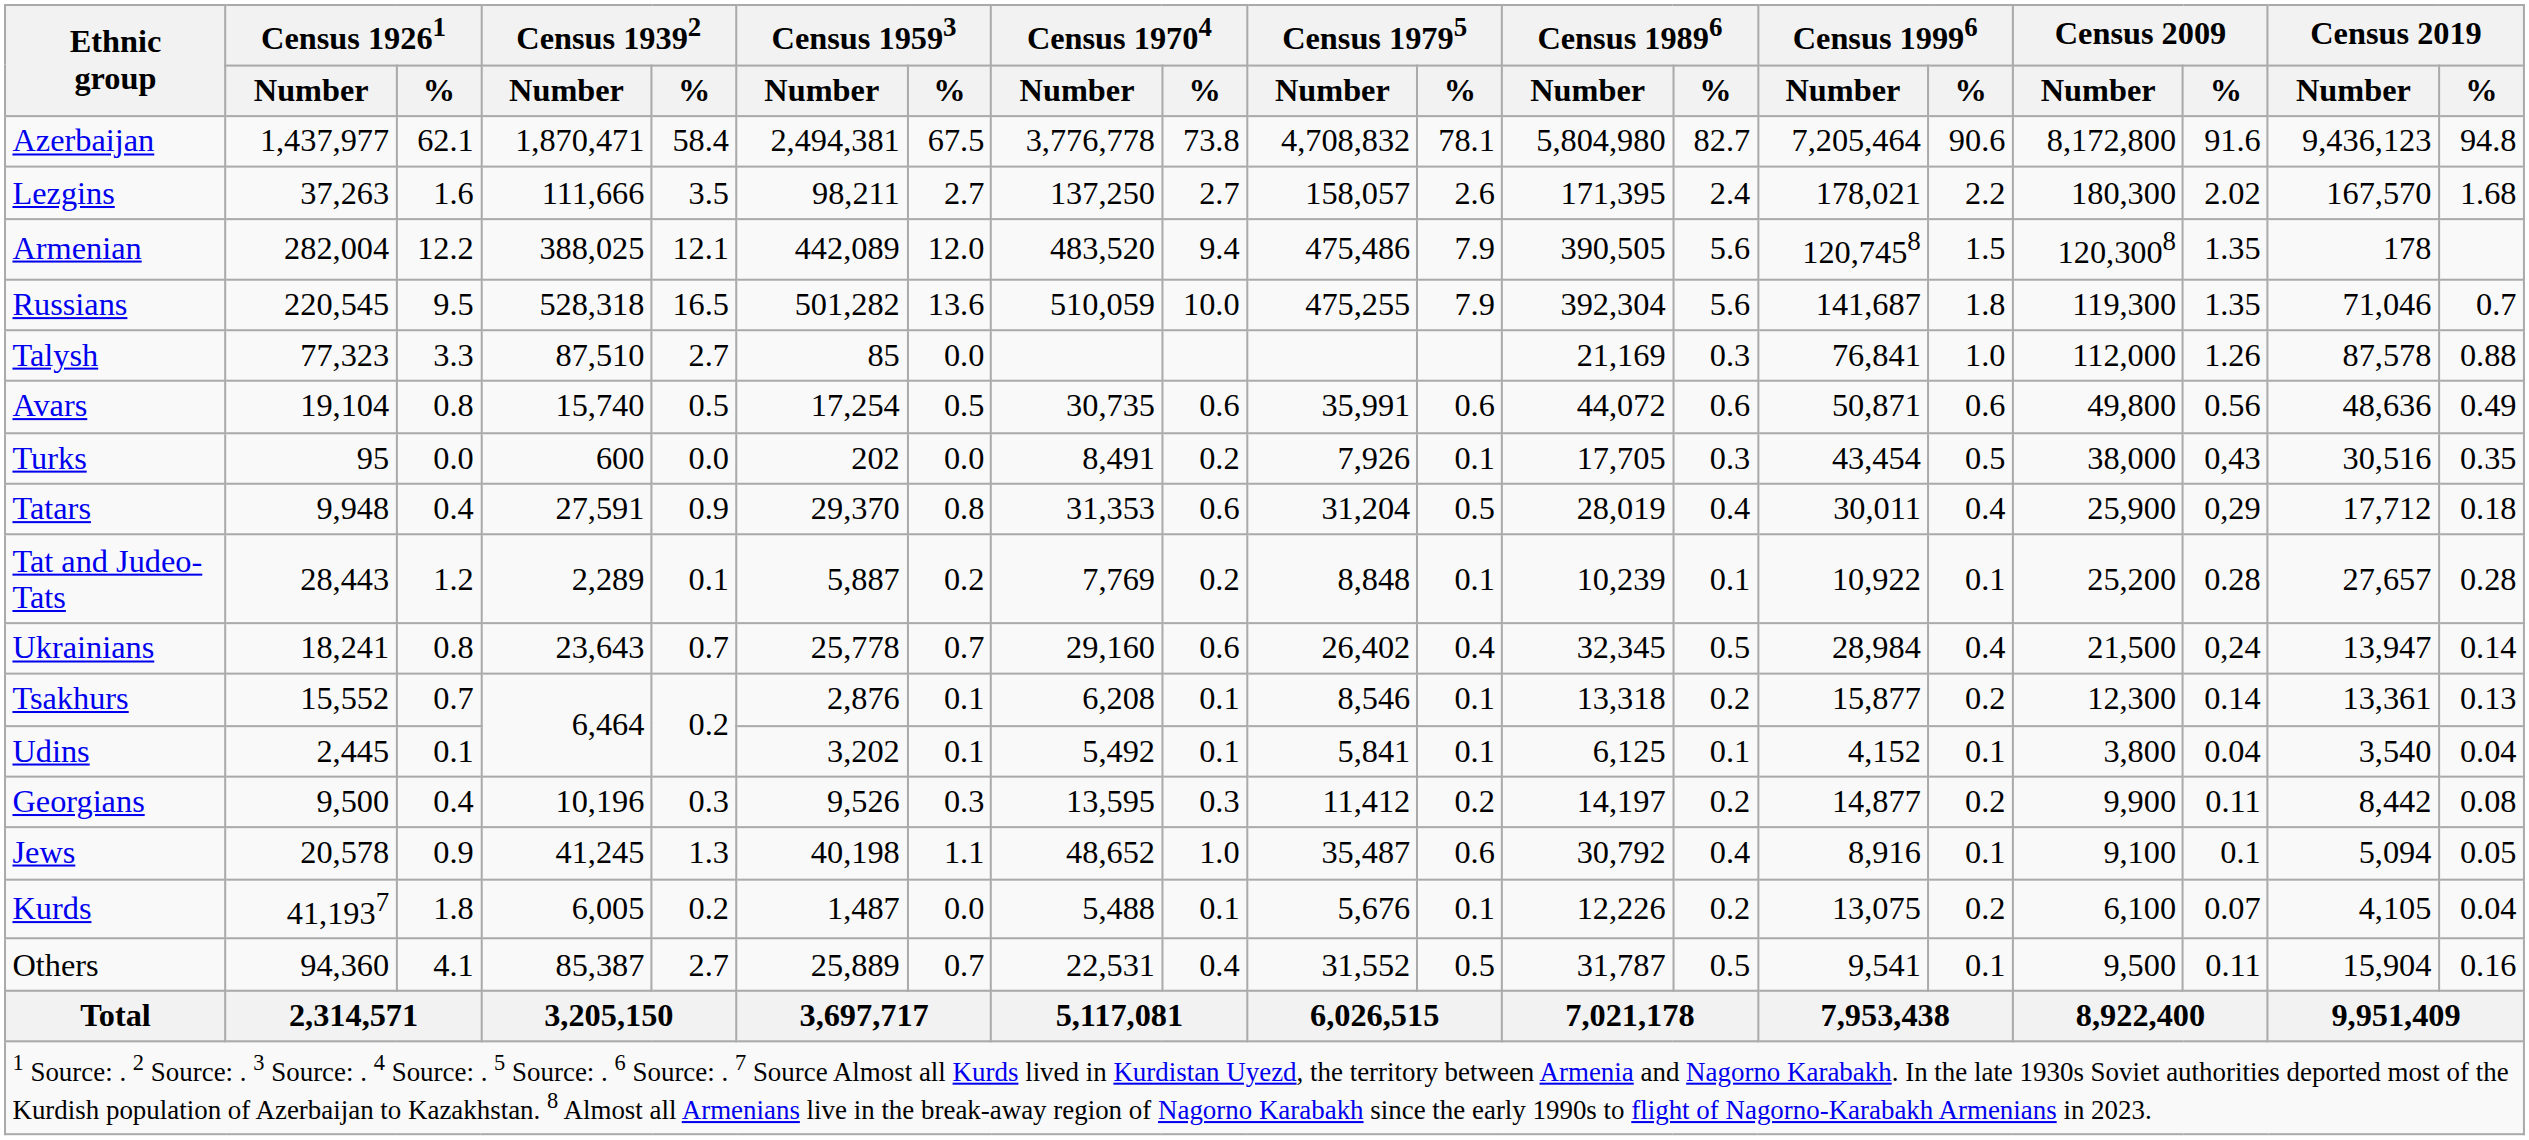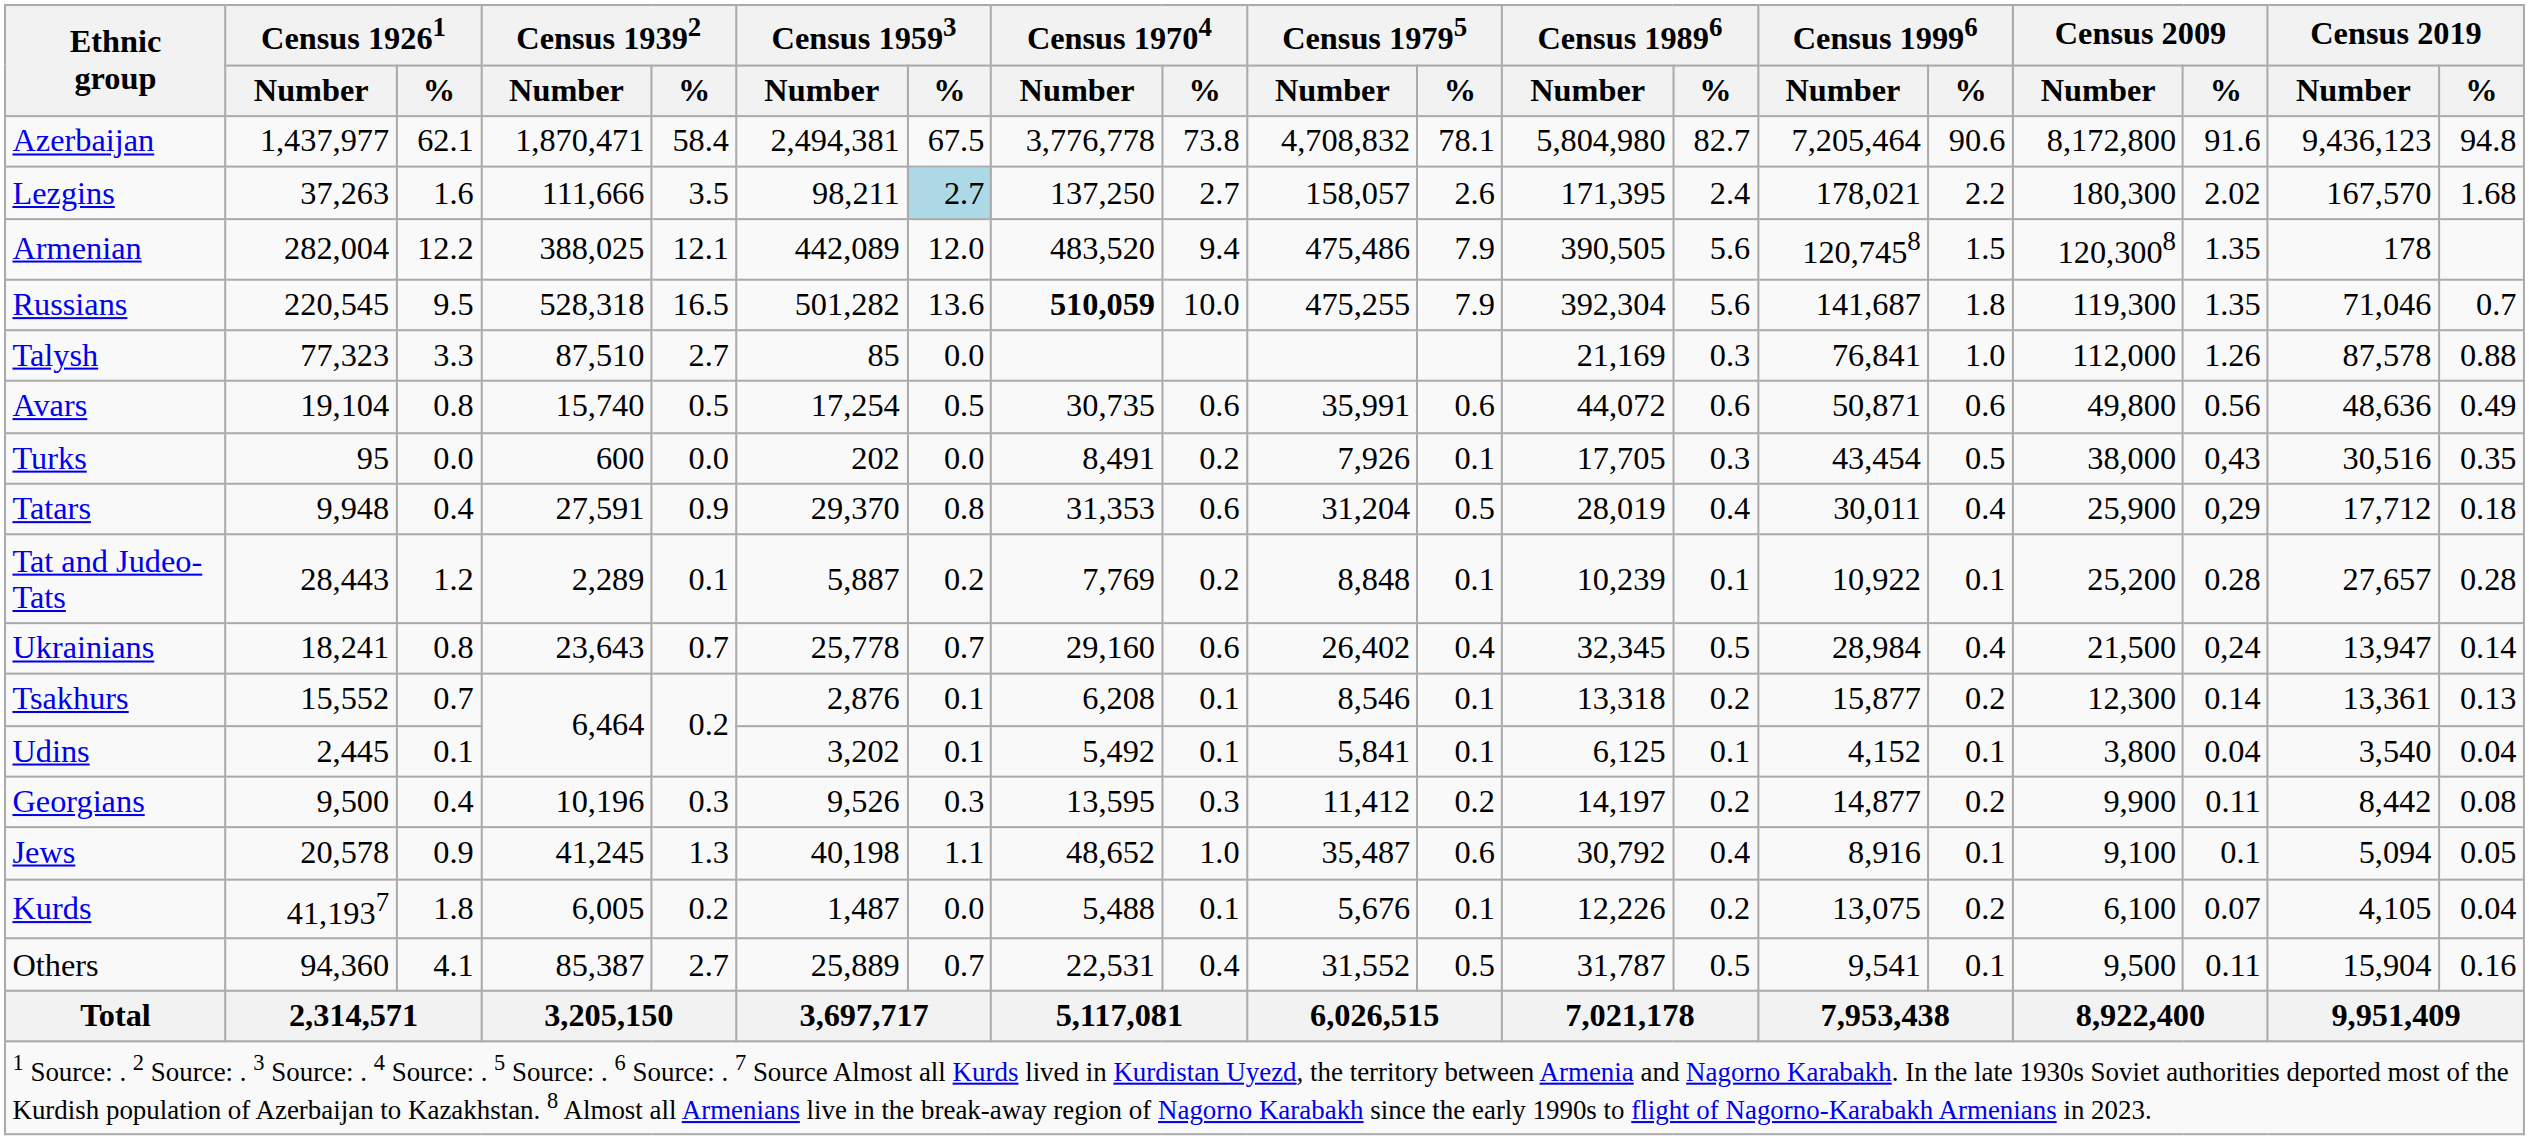(964, 192) no background -> (964, 192) lightblue background
(1102, 303) normal -> (1102, 303) bold
